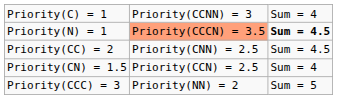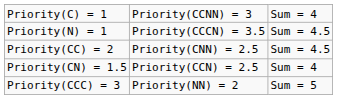(199, 31) lightsalmon background -> (199, 31) no background
(300, 31) bold -> (300, 31) normal
